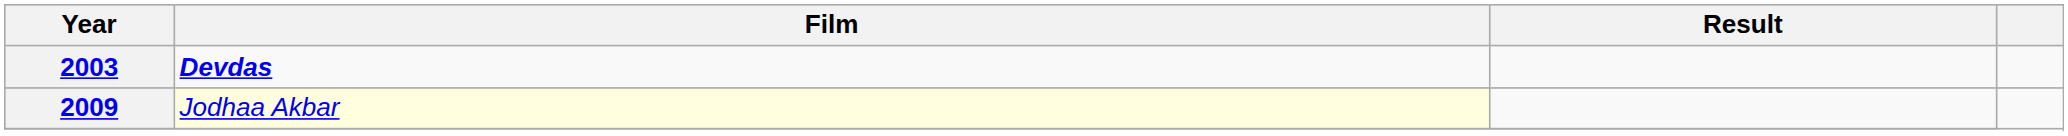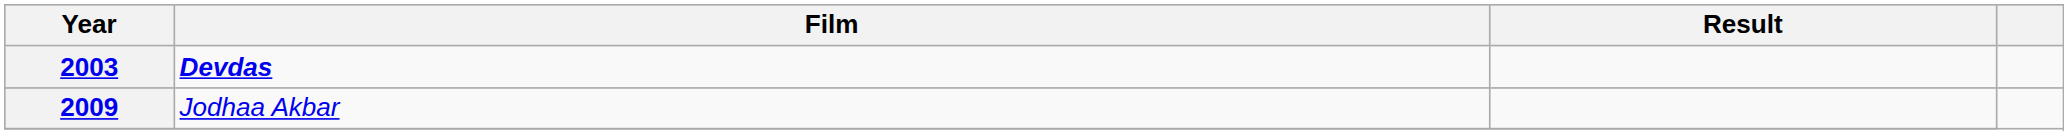(260, 107) lightyellow background -> (260, 107) no background
